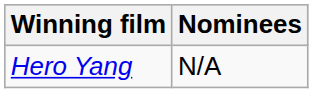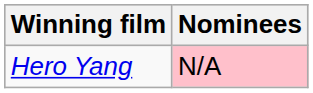(200, 66) no background -> (200, 66) pink background
